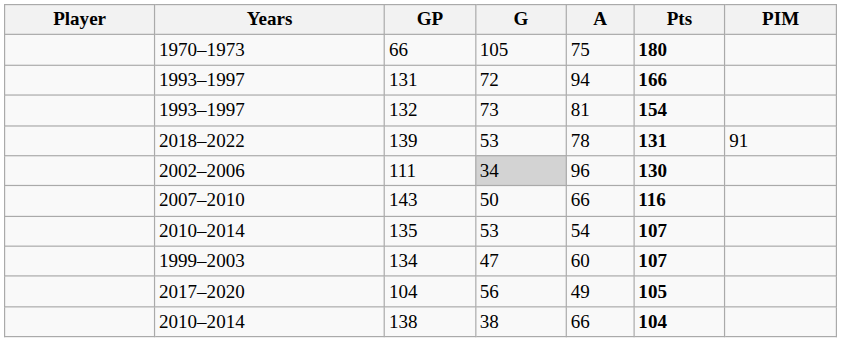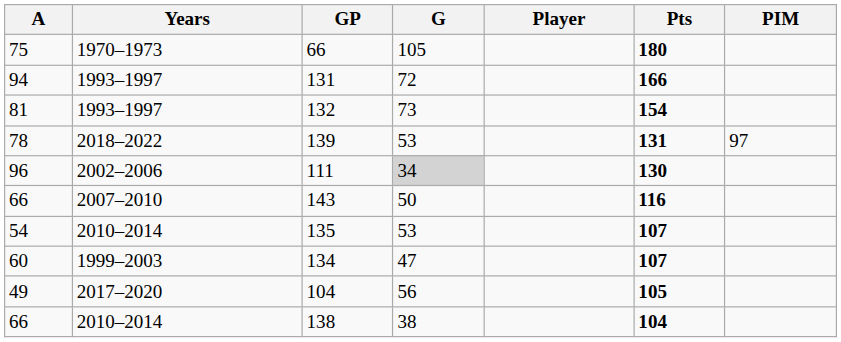columns swapped: (80, 19) <-> (600, 19)
(739, 140) 91 -> (739, 140) 97
